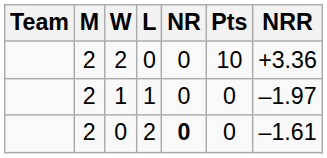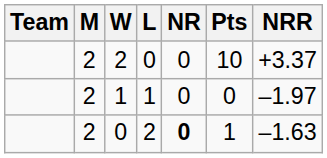(288, 59) +3.36 -> (288, 59) +3.37
(229, 133) 0 -> (229, 133) 1
(288, 133) –1.61 -> (288, 133) –1.63
